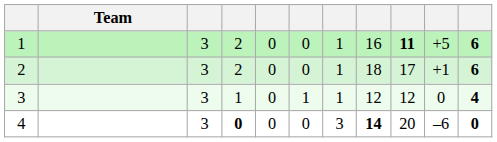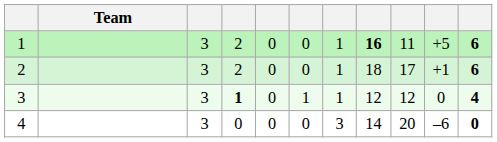(373, 43) normal -> (373, 43) bold
(407, 43) bold -> (407, 43) normal
(238, 96) normal -> (238, 96) bold
(238, 123) bold -> (238, 123) normal
(373, 123) bold -> (373, 123) normal
